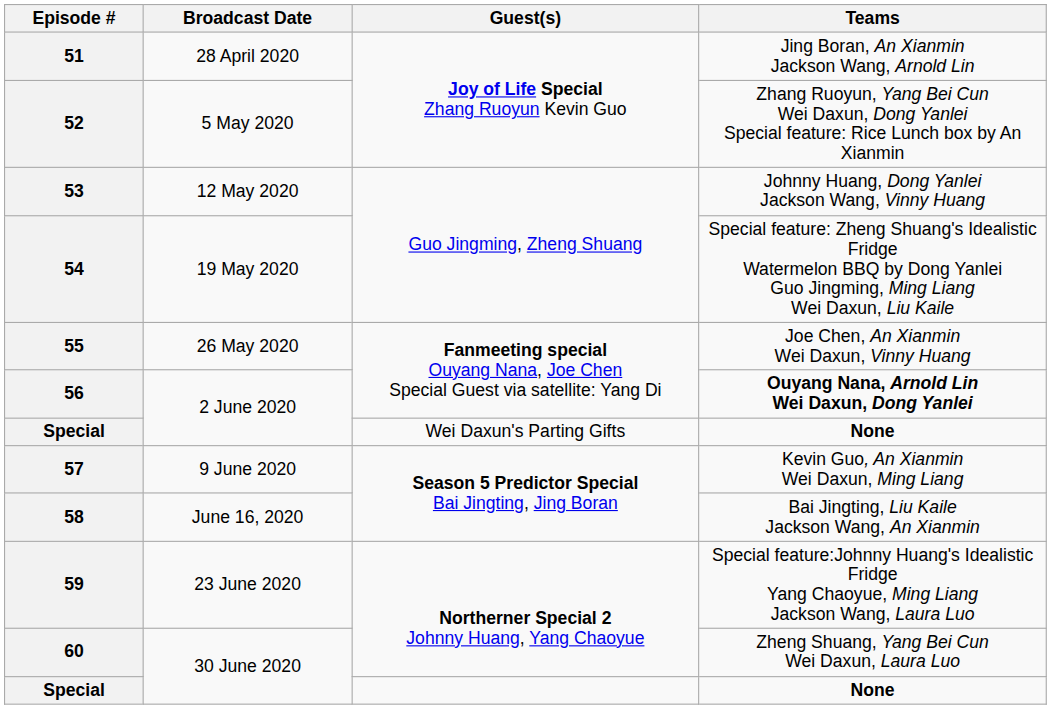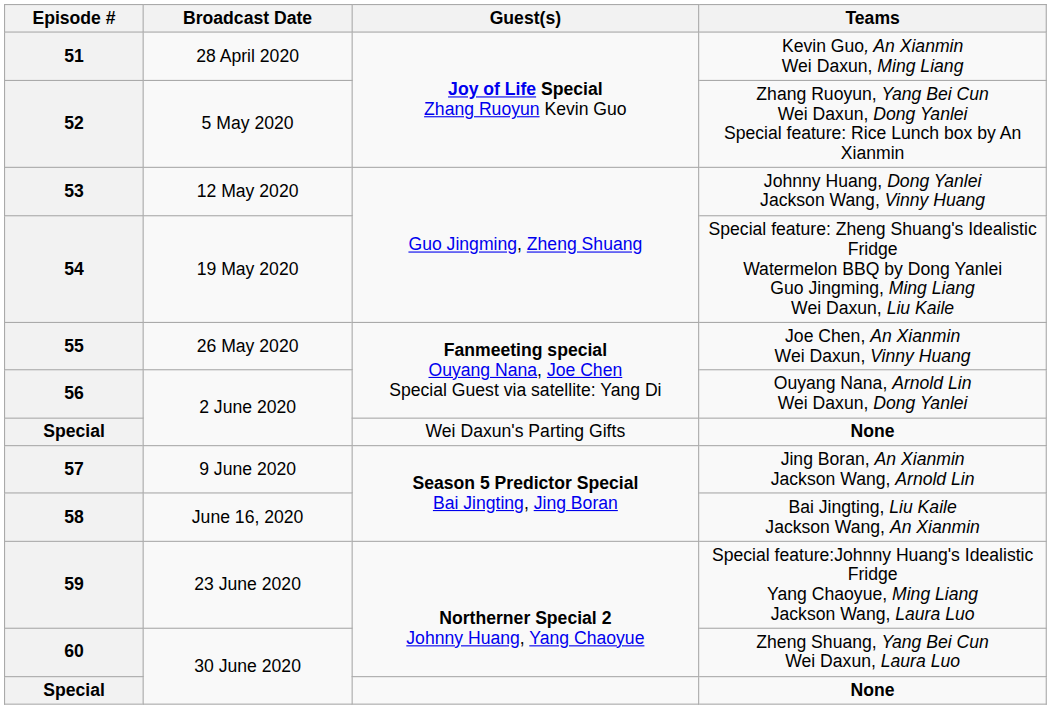(873, 56) Jing Boran, An Xianmin Jackson Wang, Arnold Lin -> (873, 56) Kevin Guo, An Xianmin Wei Daxun, Ming Liang
(873, 393) bold -> (873, 393) normal
(873, 469) Kevin Guo, An Xianmin Wei Daxun, Ming Liang -> (873, 469) Jing Boran, An Xianmin Jackson Wang, Arnold Lin
